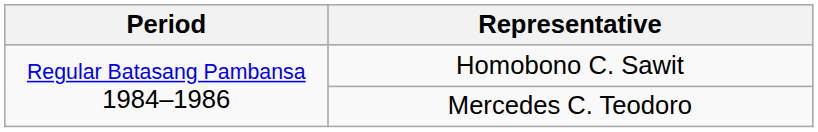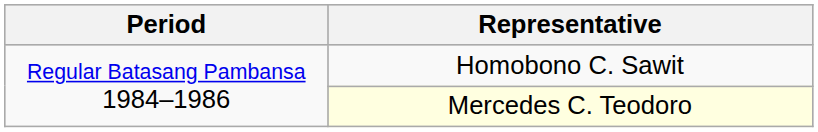(570, 106) no background -> (570, 106) lightyellow background
